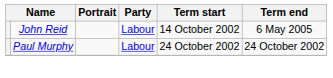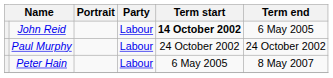(199, 30) normal -> (199, 30) bold
+ row: (42, 64)
